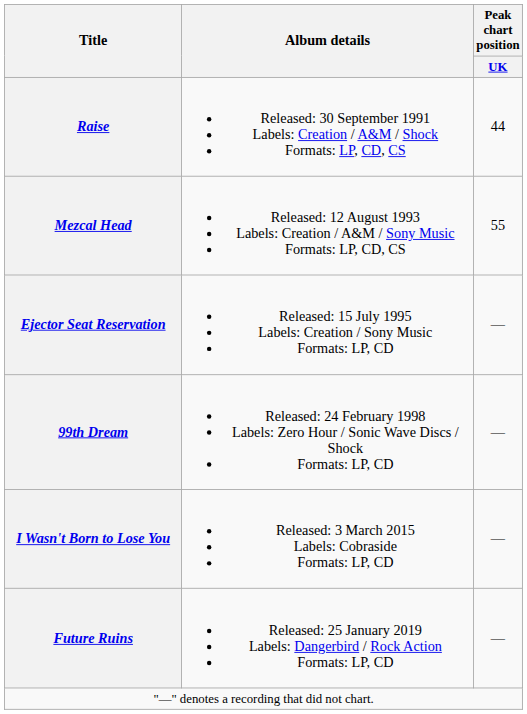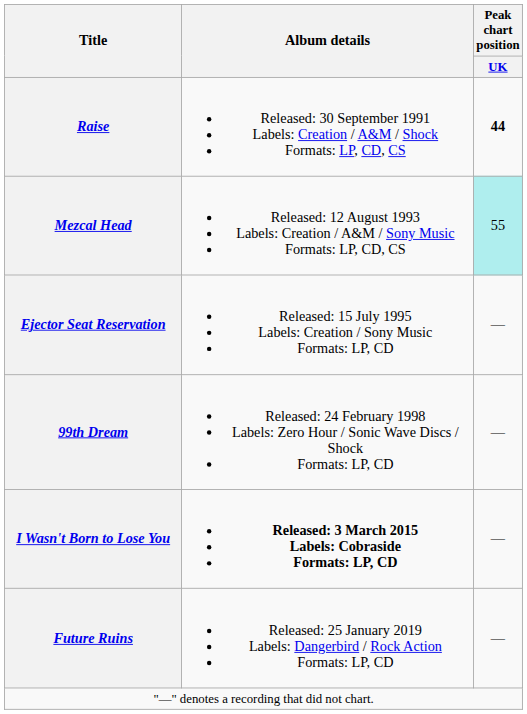(498, 126) normal -> (498, 126) bold
(498, 225) no background -> (498, 225) paleturquoise background
(328, 547) normal -> (328, 547) bold
